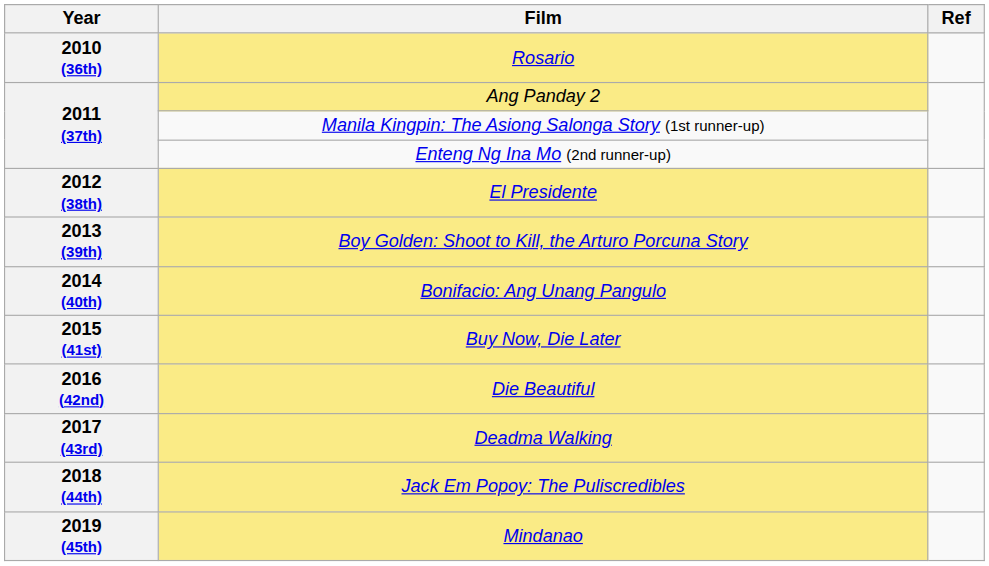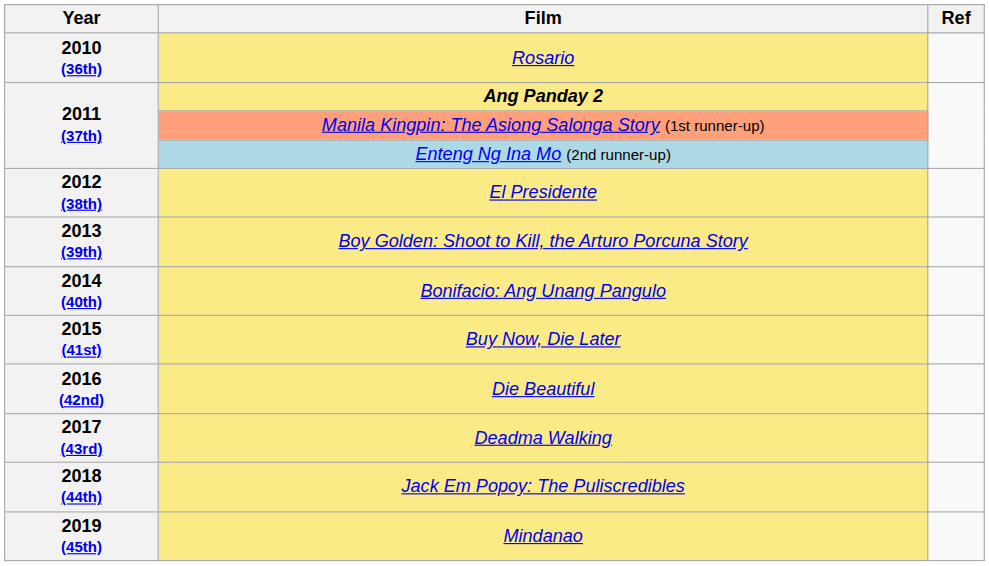(543, 96) normal -> (543, 96) bold
(543, 125) no background -> (543, 125) lightsalmon background
(543, 153) no background -> (543, 153) lightblue background
